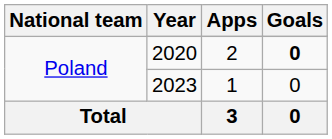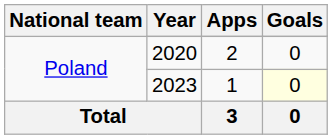(295, 52) bold -> (295, 52) normal
(295, 85) no background -> (295, 85) lightyellow background
